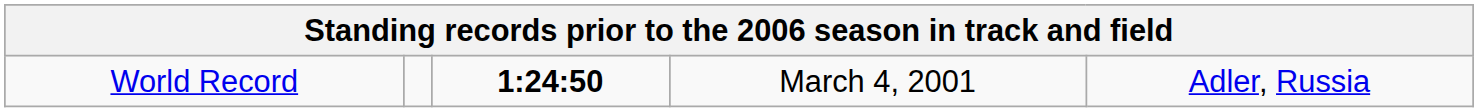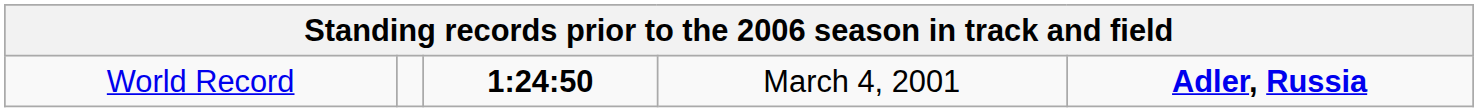(1279, 80) normal -> (1270, 80) bold
